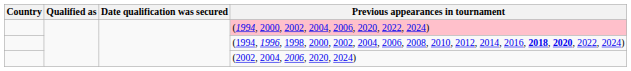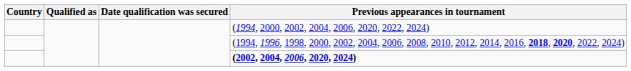(331, 27) pink background -> (331, 27) no background
(294, 58) normal -> (294, 58) bold
